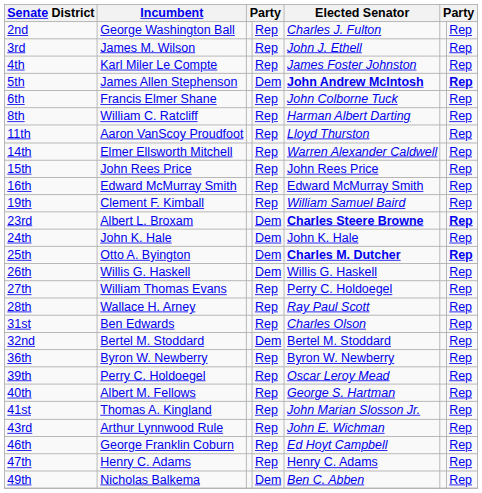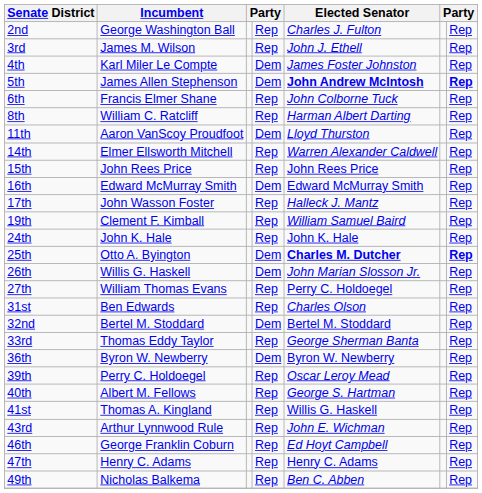(266, 65) Rep -> (268, 65) Dem
(266, 134) Rep -> (268, 134) Dem
(266, 186) Rep -> (268, 186) Dem
+ row: (19, 203)
- row: (20, 220)
(268, 237) Dem -> (266, 237) Rep
(332, 272) Willis G. Haskell -> (354, 272) John Marian Slosson Jr.
- row: (19, 306)
+ row: (20, 341)
(266, 358) Rep -> (268, 358) Dem
(354, 410) John Marian Slosson Jr. -> (332, 410) Willis G. Haskell
(268, 479) Dem -> (266, 479) Rep
